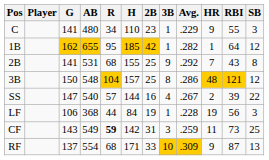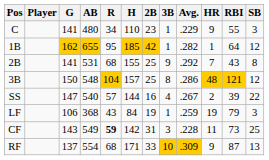(111, 113) 44 -> (111, 113) 43
(189, 113) .228 -> (189, 113) .259
(234, 113) 56 -> (234, 113) 79
(189, 130) .259 -> (189, 130) .228
